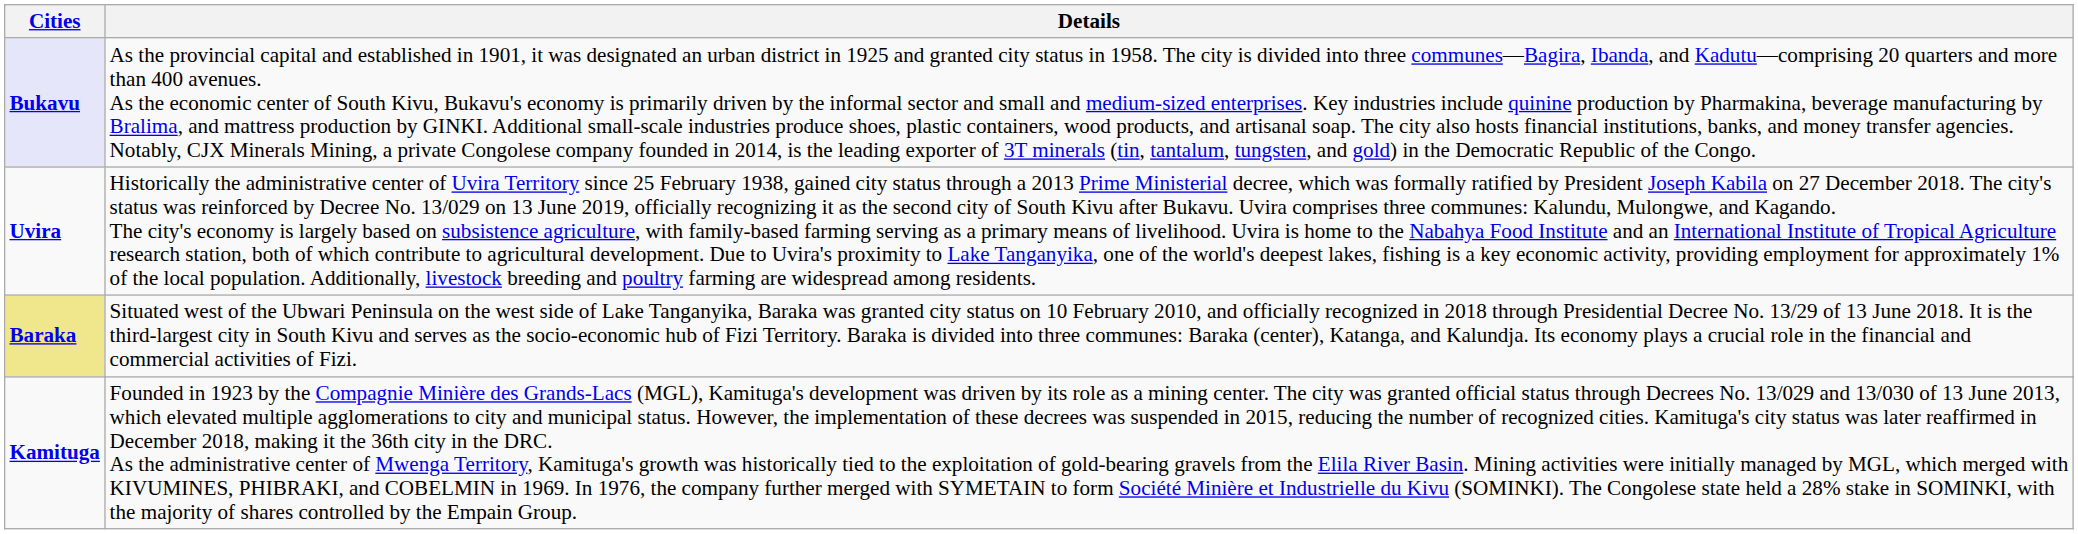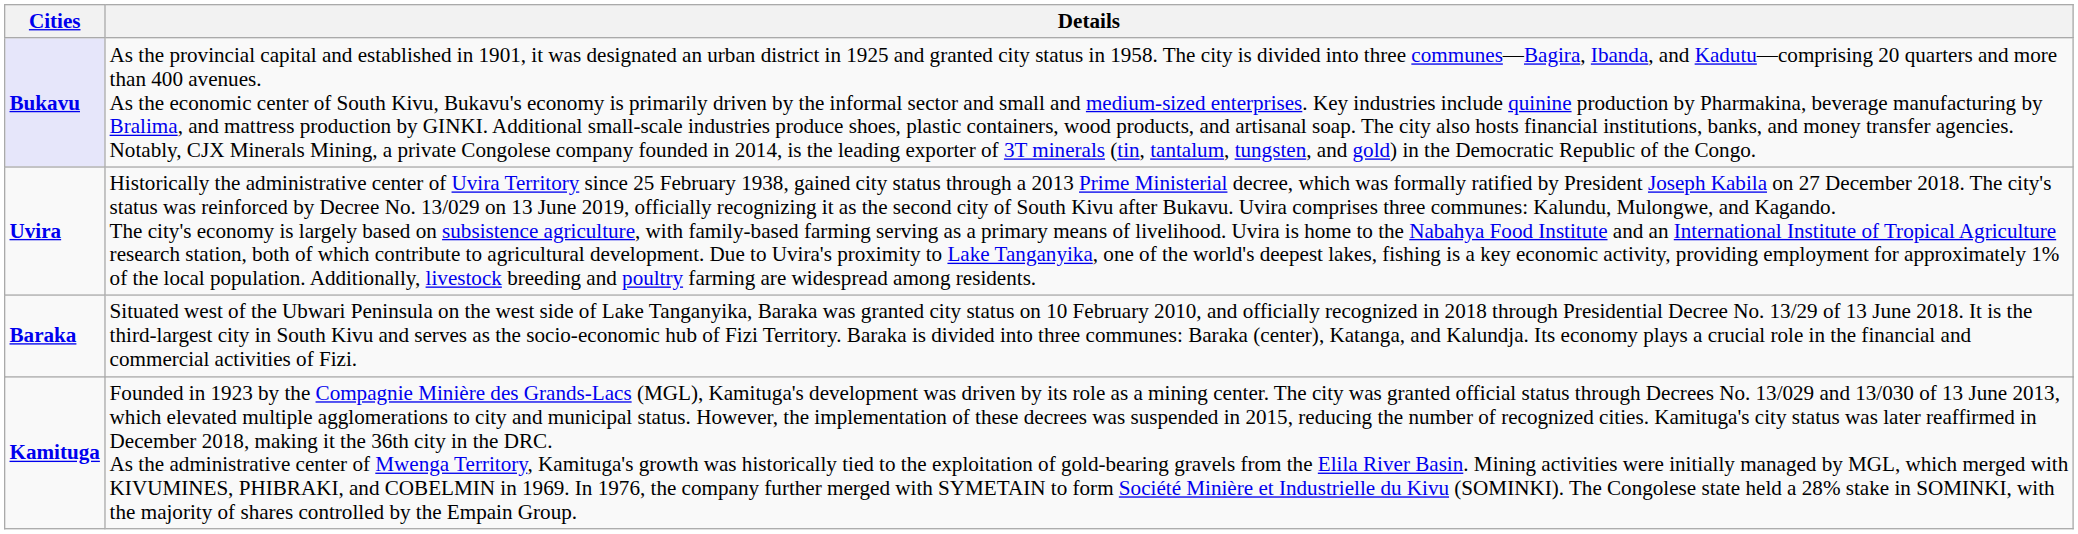(43, 335) khaki background -> (43, 335) no background
